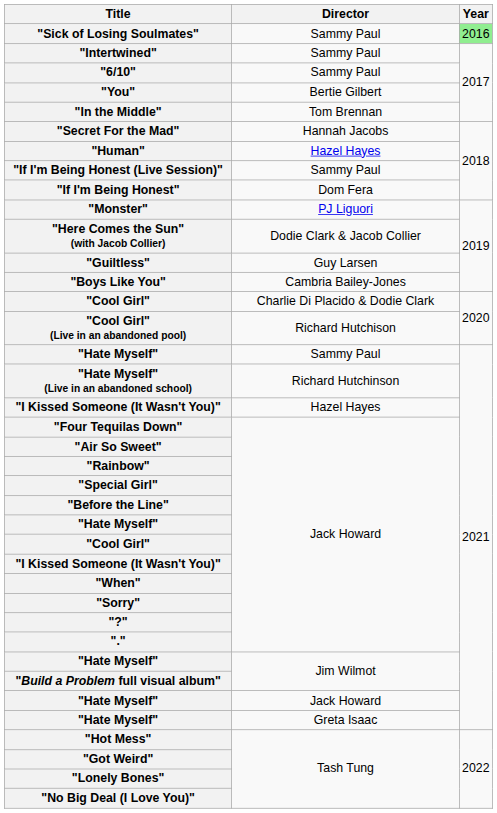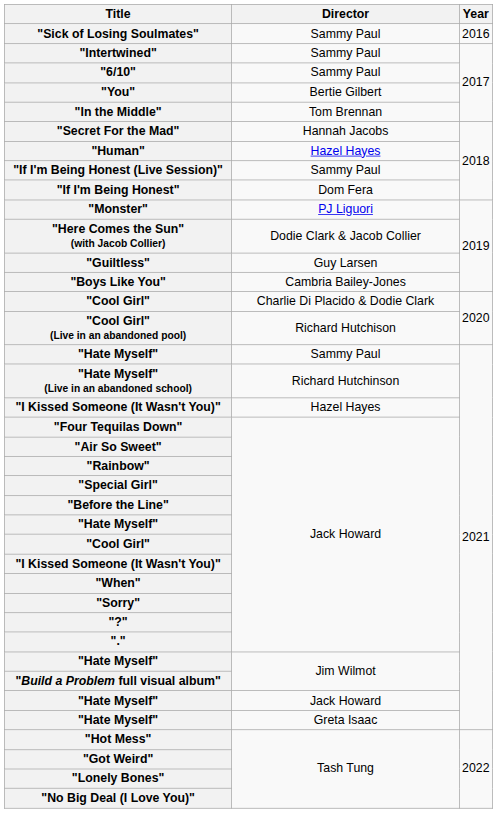(476, 33) lightgreen background -> (476, 33) no background
